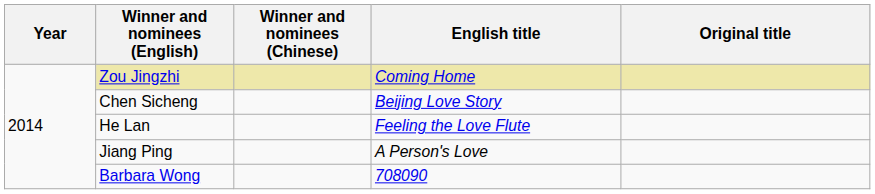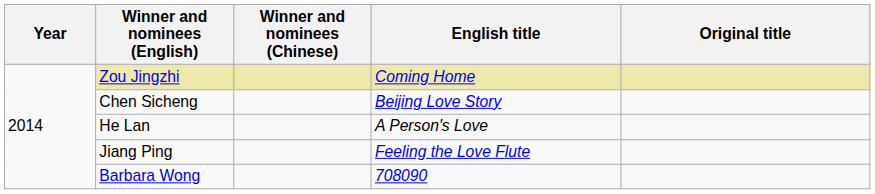(453, 126) Feeling the Love Flute -> (432, 126) A Person's Love
(432, 151) A Person's Love -> (453, 151) Feeling the Love Flute
